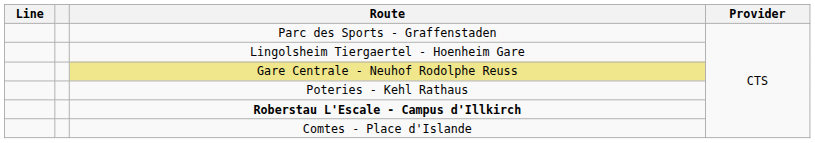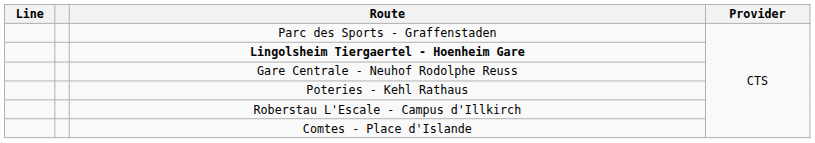(387, 52) normal -> (387, 52) bold
(387, 71) khaki background -> (387, 71) no background
(387, 109) bold -> (387, 109) normal
